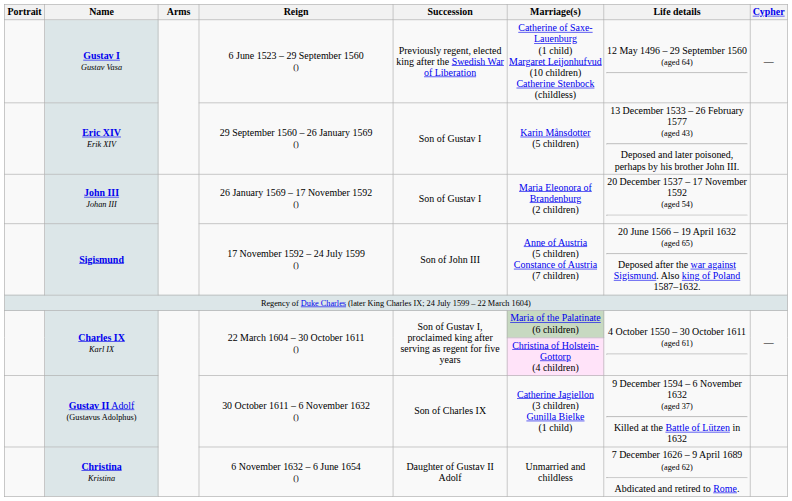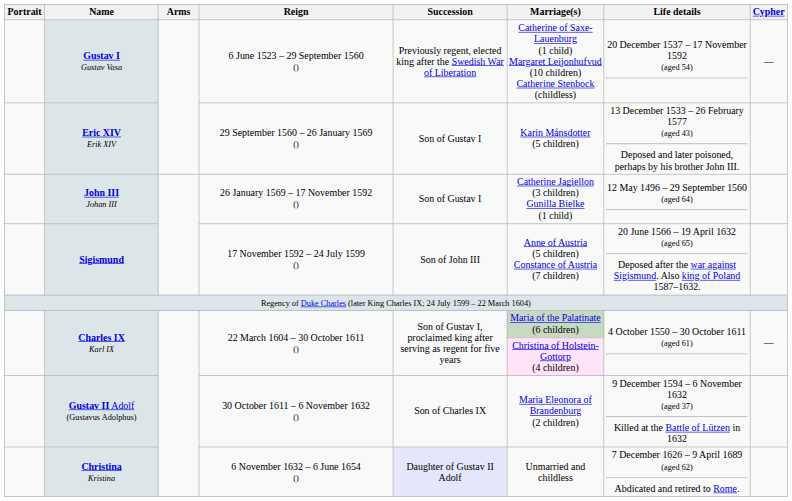(677, 59) 12 May 1496 – 29 September 1560 (aged 64) -> (677, 59) 20 December 1537 – 17 November 1592 (aged 54)
(555, 199) Maria Eleonora of Brandenburg (2 children) -> (555, 199) Catherine Jagiellon (3 children) Gunilla Bielke (1 child)
(677, 196) 20 December 1537 – 17 November 1592 (aged 54) -> (677, 196) 12 May 1496 – 29 September 1560 (aged 64)
(555, 411) Catherine Jagiellon (3 children) Gunilla Bielke (1 child) -> (555, 411) Maria Eleonora of Brandenburg (2 children)
(450, 472) no background -> (450, 472) lavender background
